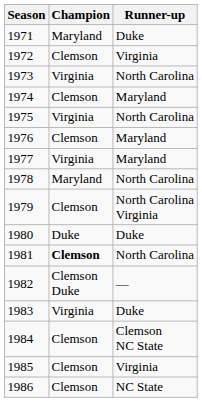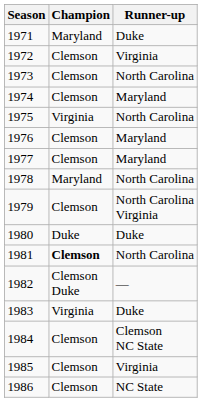(73, 76) Virginia -> (75, 76) Clemson
(73, 158) Virginia -> (75, 158) Clemson
